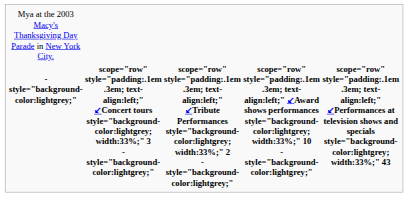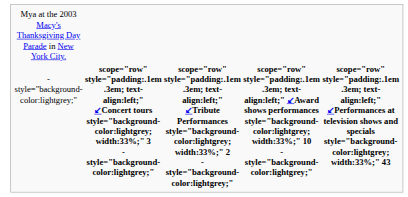(46, 89) bold -> (49, 89) normal
